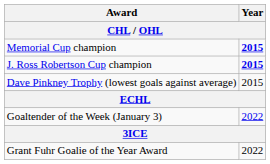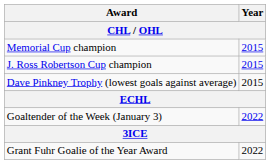(252, 47) bold -> (252, 47) normal
(252, 64) bold -> (252, 64) normal
